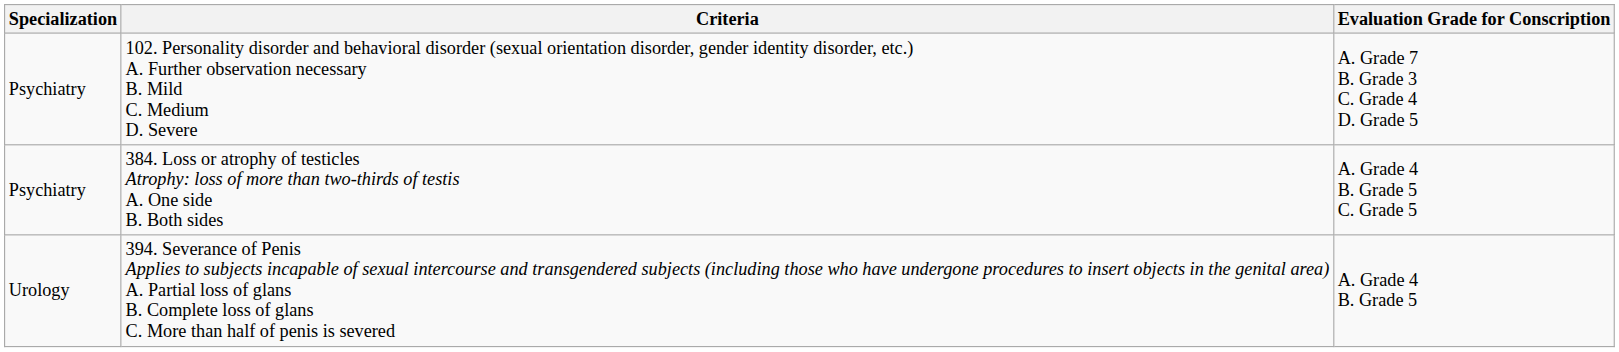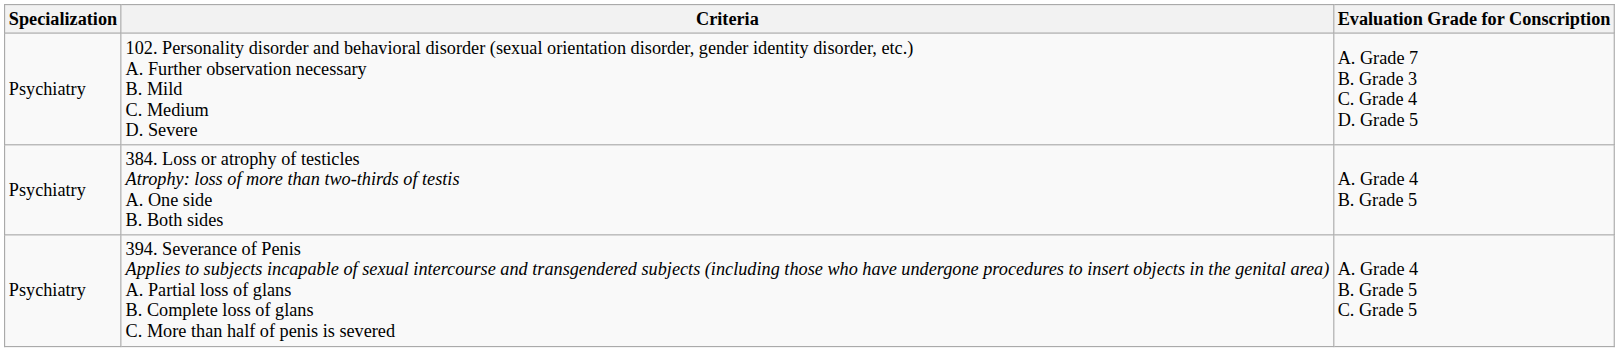(1378, 189) A. Grade 4 B. Grade 5 C. Grade 5 -> (1378, 189) A. Grade 4 B. Grade 5
(39, 290) Urology -> (47, 290) Psychiatry
(1378, 290) A. Grade 4 B. Grade 5 -> (1378, 290) A. Grade 4 B. Grade 5 C. Grade 5
